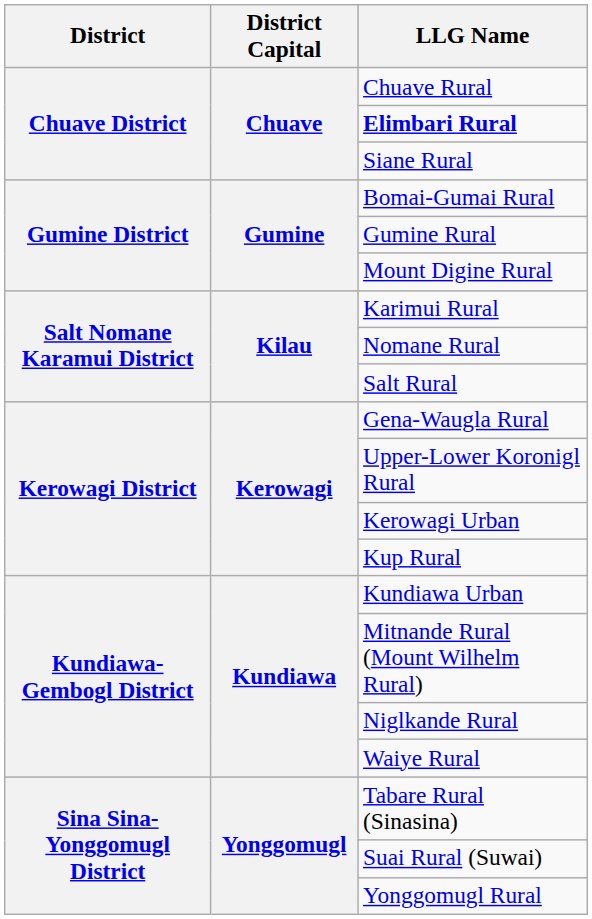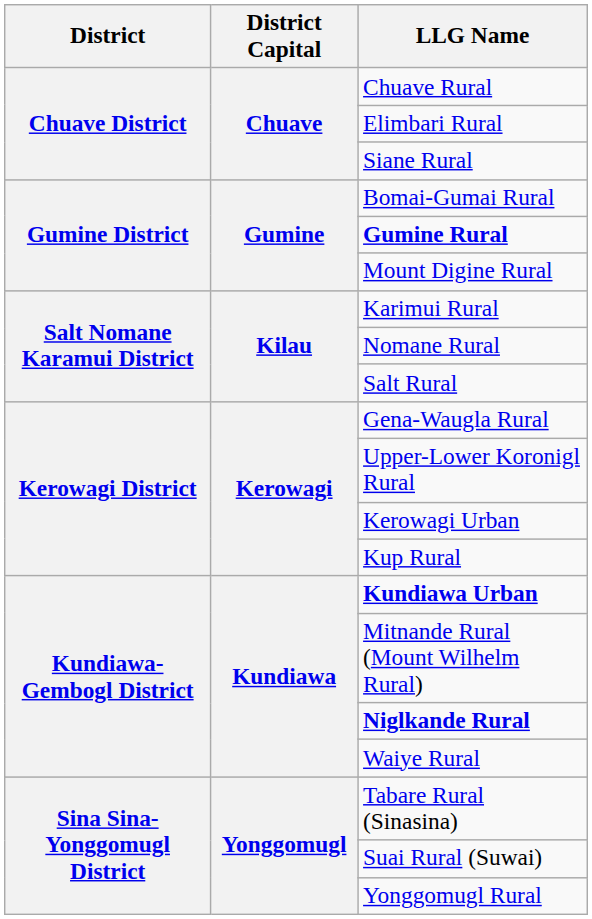(440, 123) bold -> (433, 123) normal
(430, 234) normal -> (435, 234) bold
(443, 594) normal -> (450, 594) bold
(441, 720) normal -> (446, 720) bold
